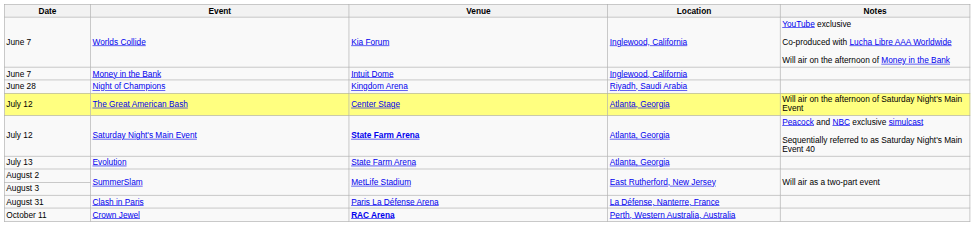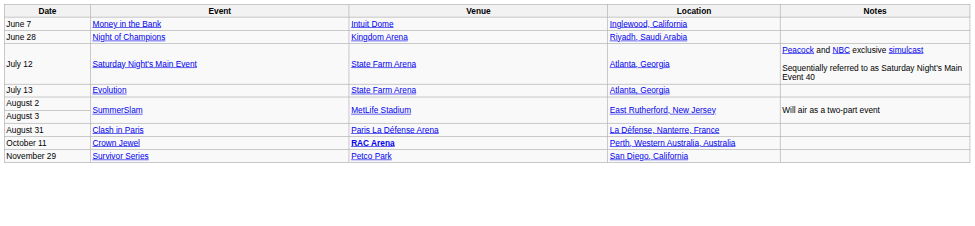- row: (19, 42)
- row: (19, 104)
(385, 135) bold -> (384, 63) normal
+ row: (31, 156)
